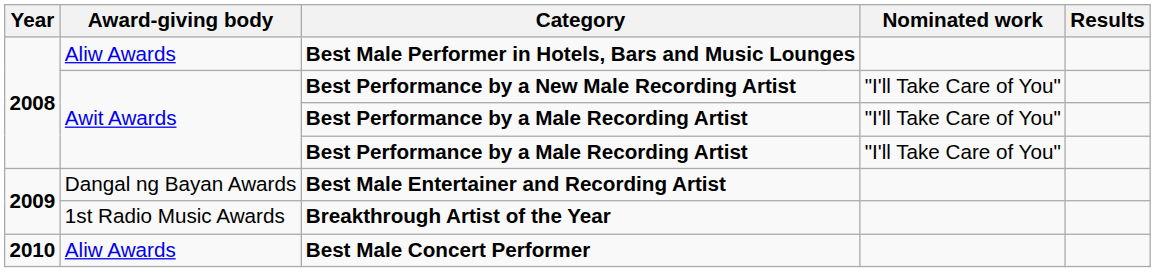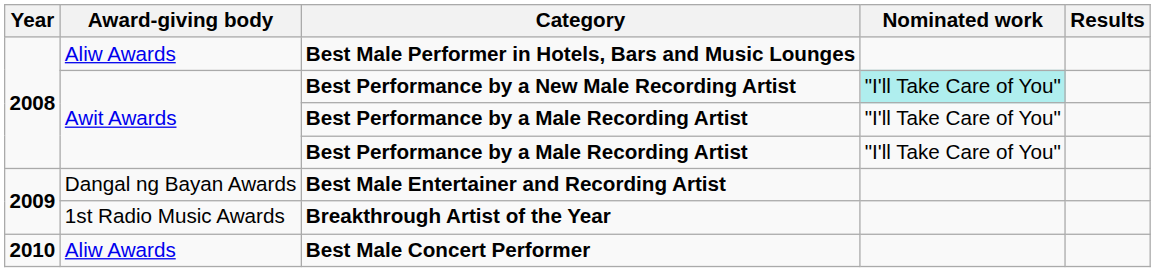(963, 86) no background -> (963, 86) paleturquoise background
